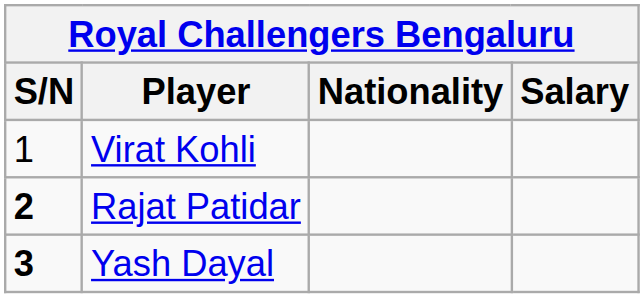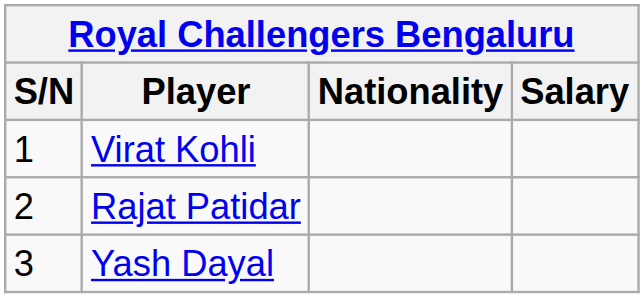(24, 207) bold -> (24, 207) normal
(24, 264) bold -> (24, 264) normal
